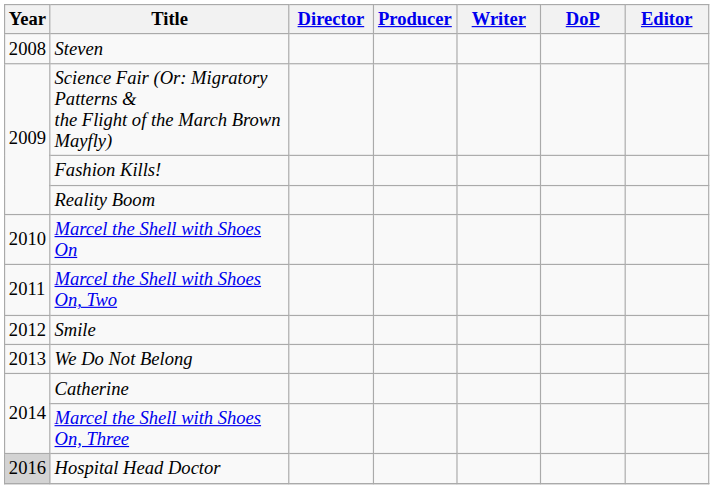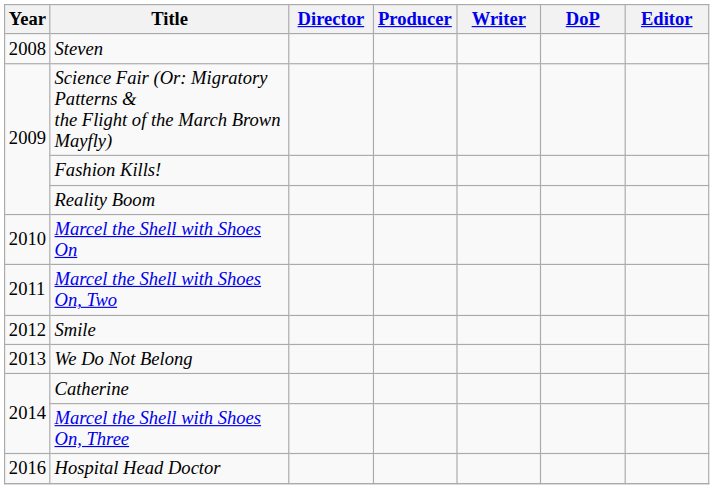(27, 468) lightgrey background -> (27, 468) no background
